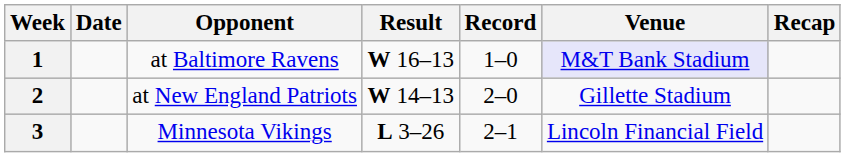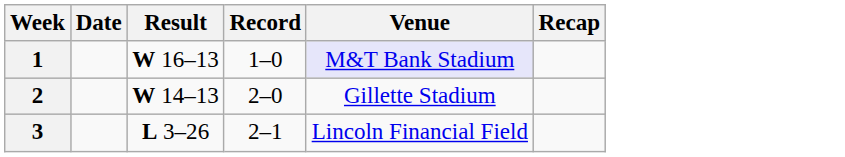- column: (245, 22)
